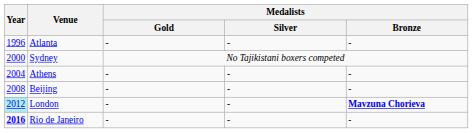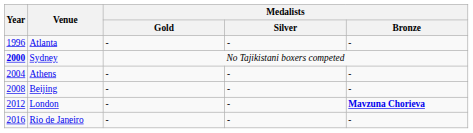(16, 58) normal -> (16, 58) bold
(16, 105) paleturquoise background -> (16, 105) no background
(16, 120) bold -> (16, 120) normal
